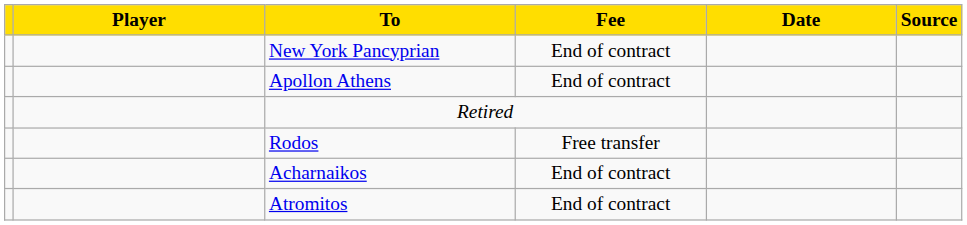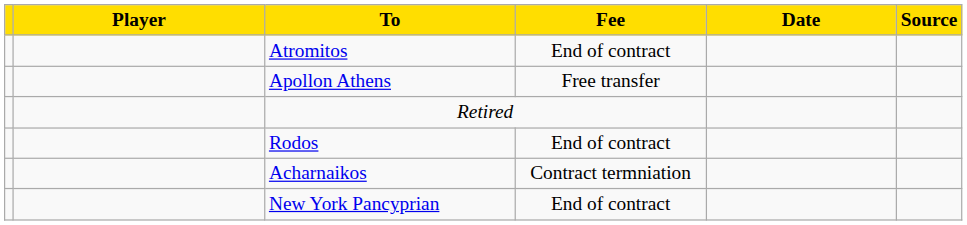rows swapped: (308, 204) <-> (354, 50)
(611, 81) End of contract -> (611, 81) Free transfer
(611, 142) Free transfer -> (611, 142) End of contract
(611, 173) End of contract -> (611, 173) Contract termniation
